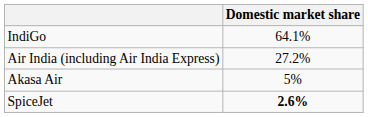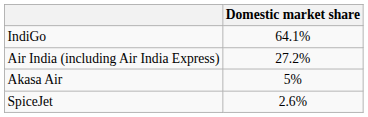(293, 101) bold -> (293, 101) normal
